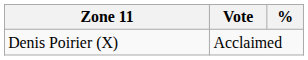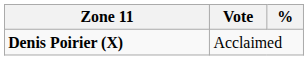(63, 42) normal -> (66, 42) bold
